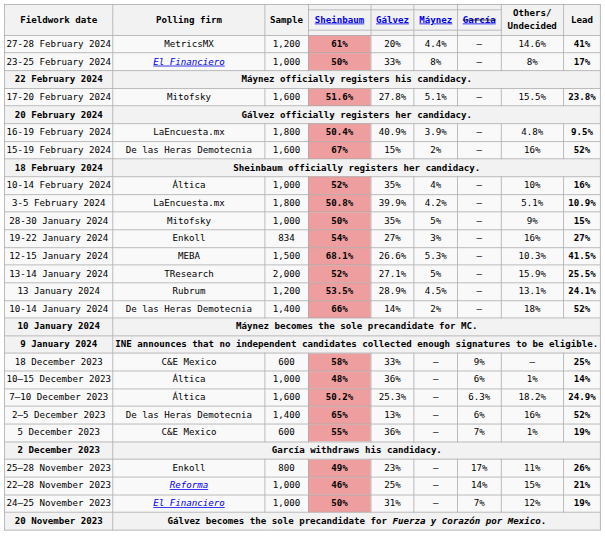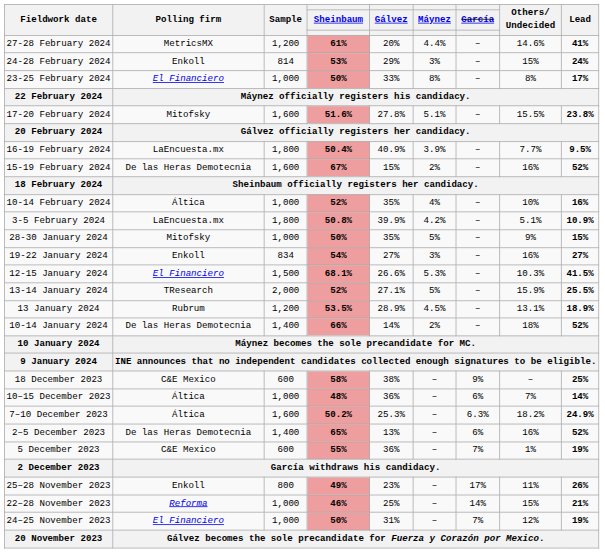+ row: (59, 61)
(532, 132) 4.8% -> (530, 149) 7.7%
(189, 256) MEBA -> (188, 273) El Financiero
(582, 291) 24.1% -> (580, 309) 18.9%
(392, 362) 33% -> (391, 379) 38%
(532, 379) 1% -> (530, 397) 7%
